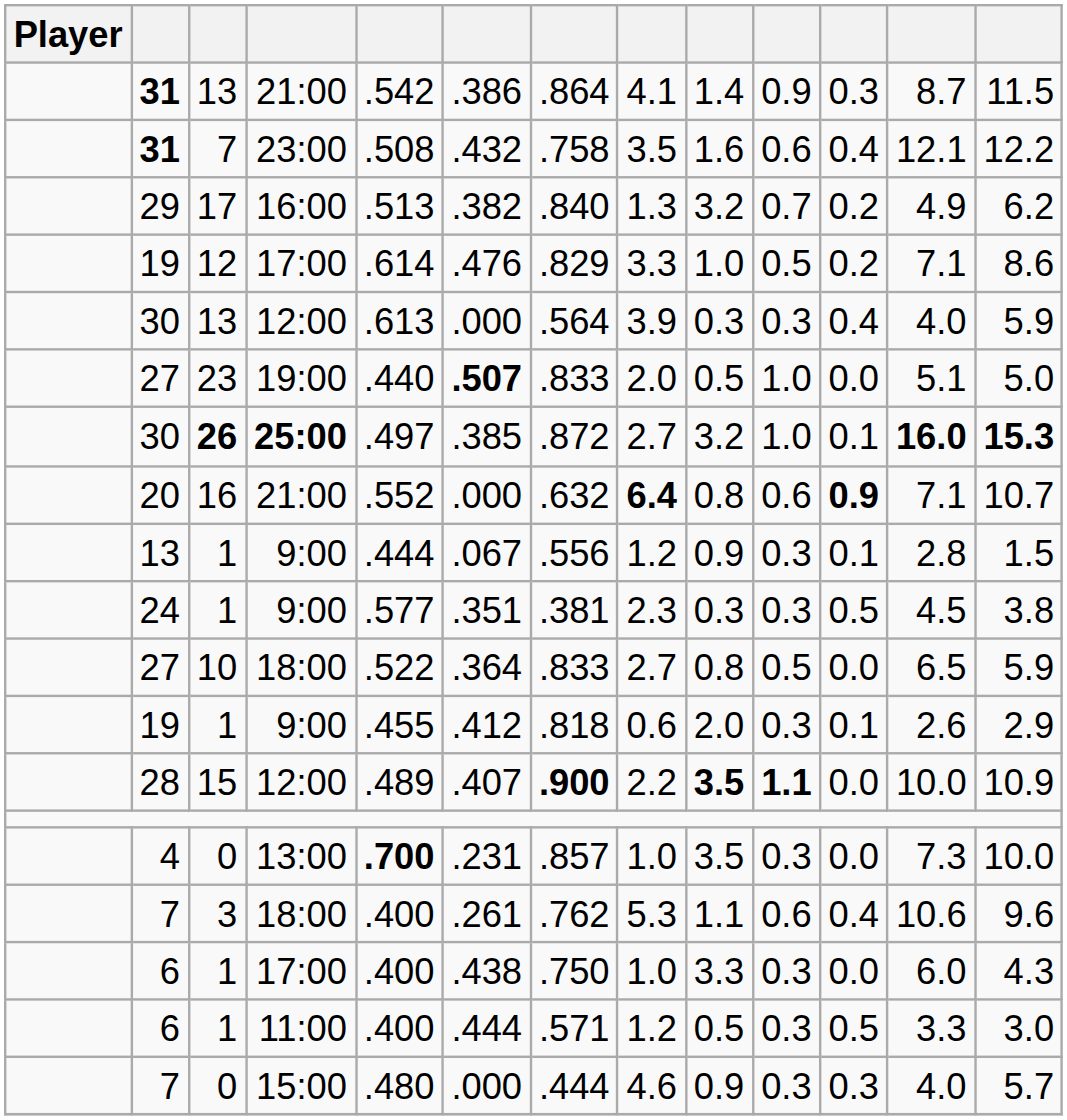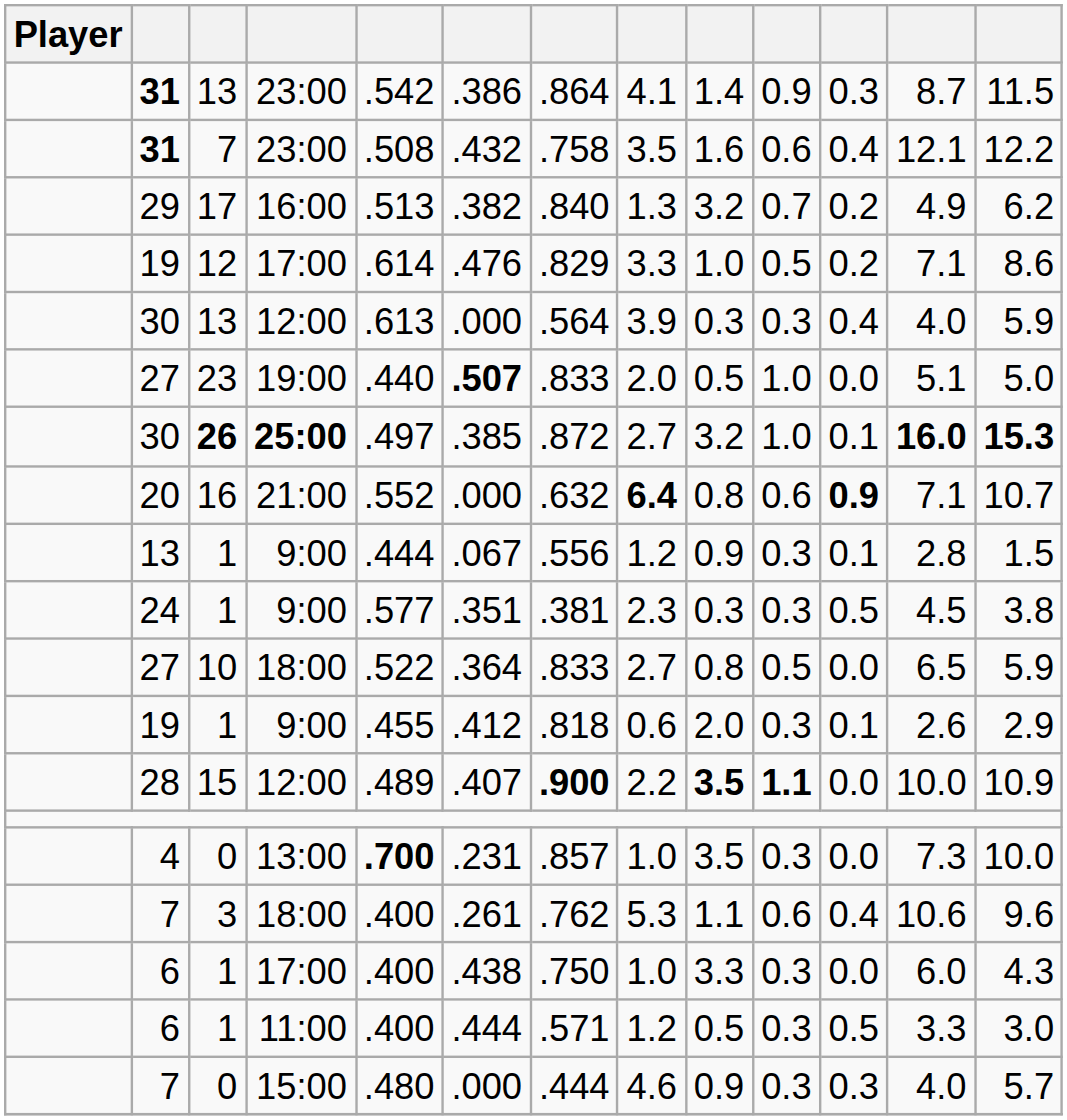(302, 92) 21:00 -> (302, 92) 23:00
